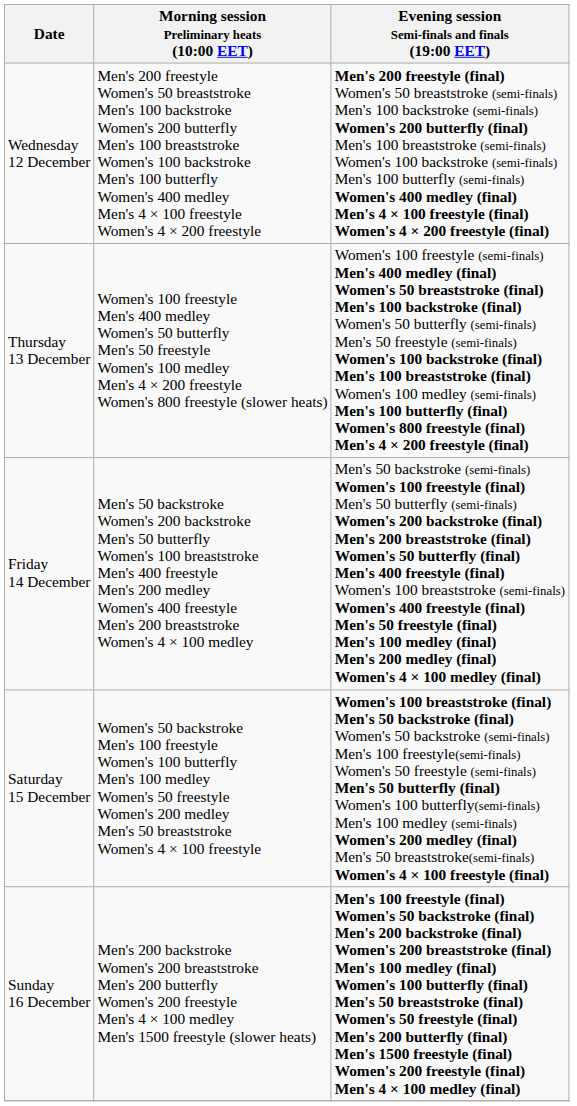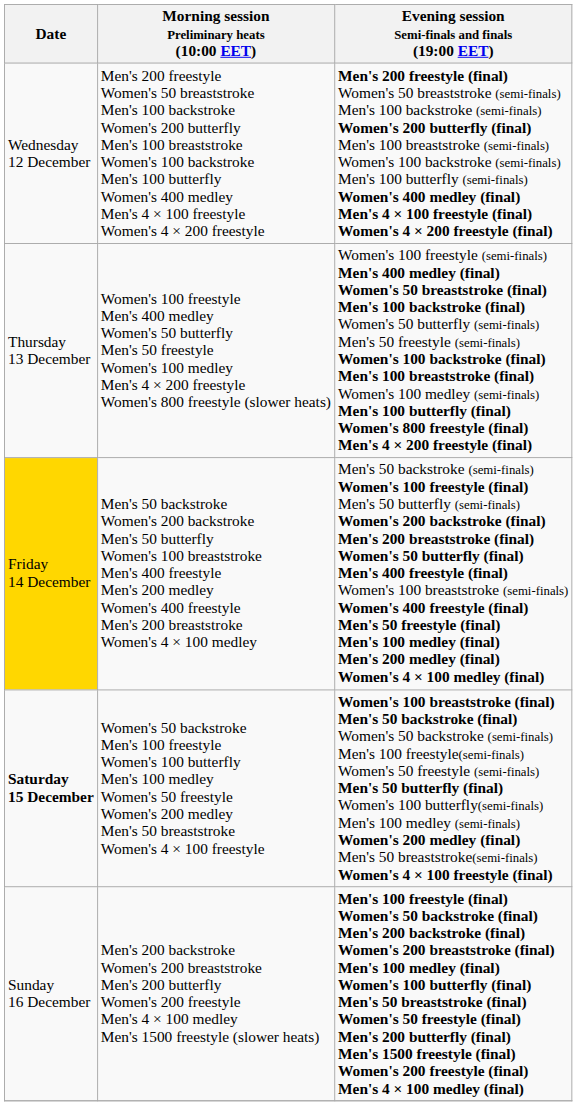(49, 573) no background -> (49, 573) gold background
(49, 788) normal -> (51, 788) bold
